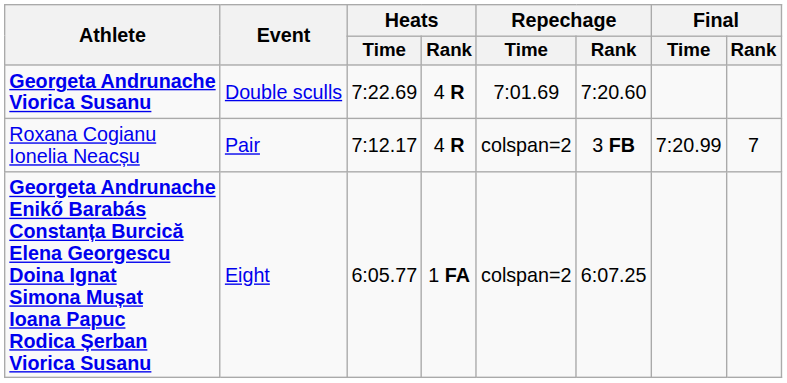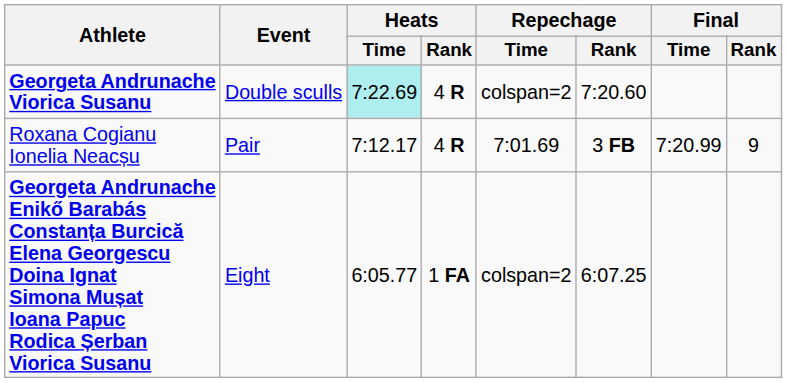(384, 92) no background -> (384, 92) paleturquoise background
(526, 92) 7:01.69 -> (526, 92) colspan=2
(526, 145) colspan=2 -> (526, 145) 7:01.69
(753, 145) 7 -> (753, 145) 9
